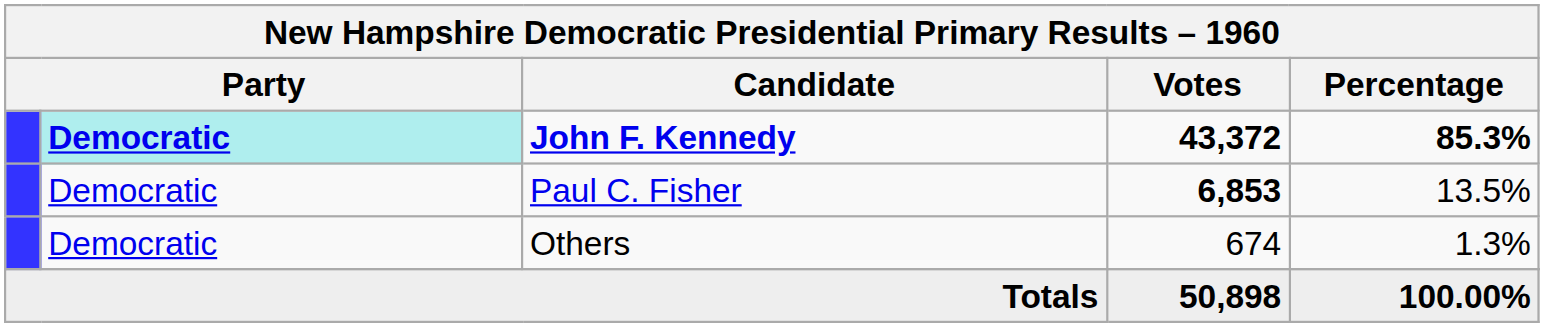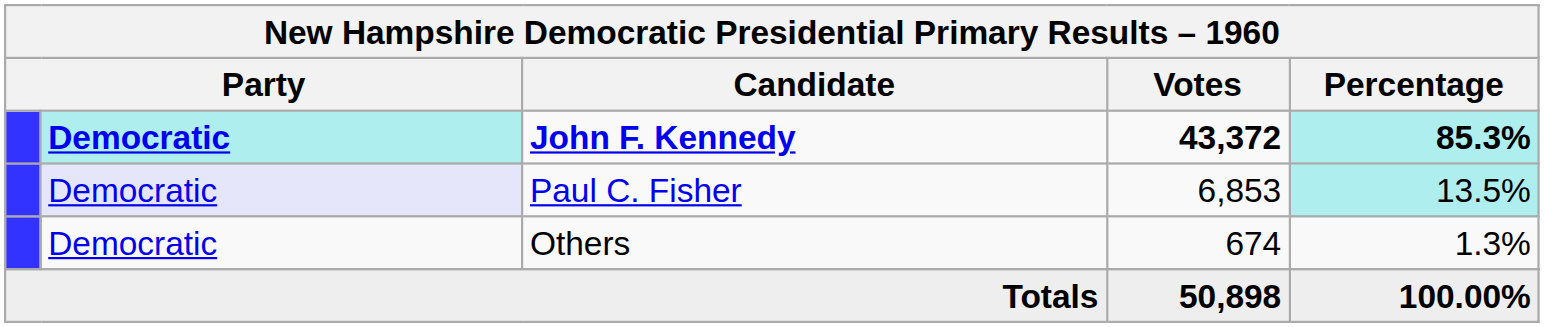(1483, 138) no background -> (1483, 138) paleturquoise background
(133, 191) no background -> (133, 191) lavender background
(1239, 191) bold -> (1239, 191) normal
(1483, 191) no background -> (1483, 191) paleturquoise background
